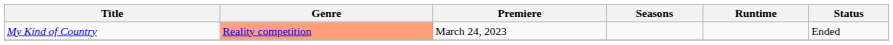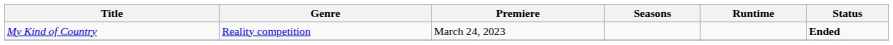(267, 31) lightsalmon background -> (266, 31) no background
(826, 31) normal -> (824, 31) bold
